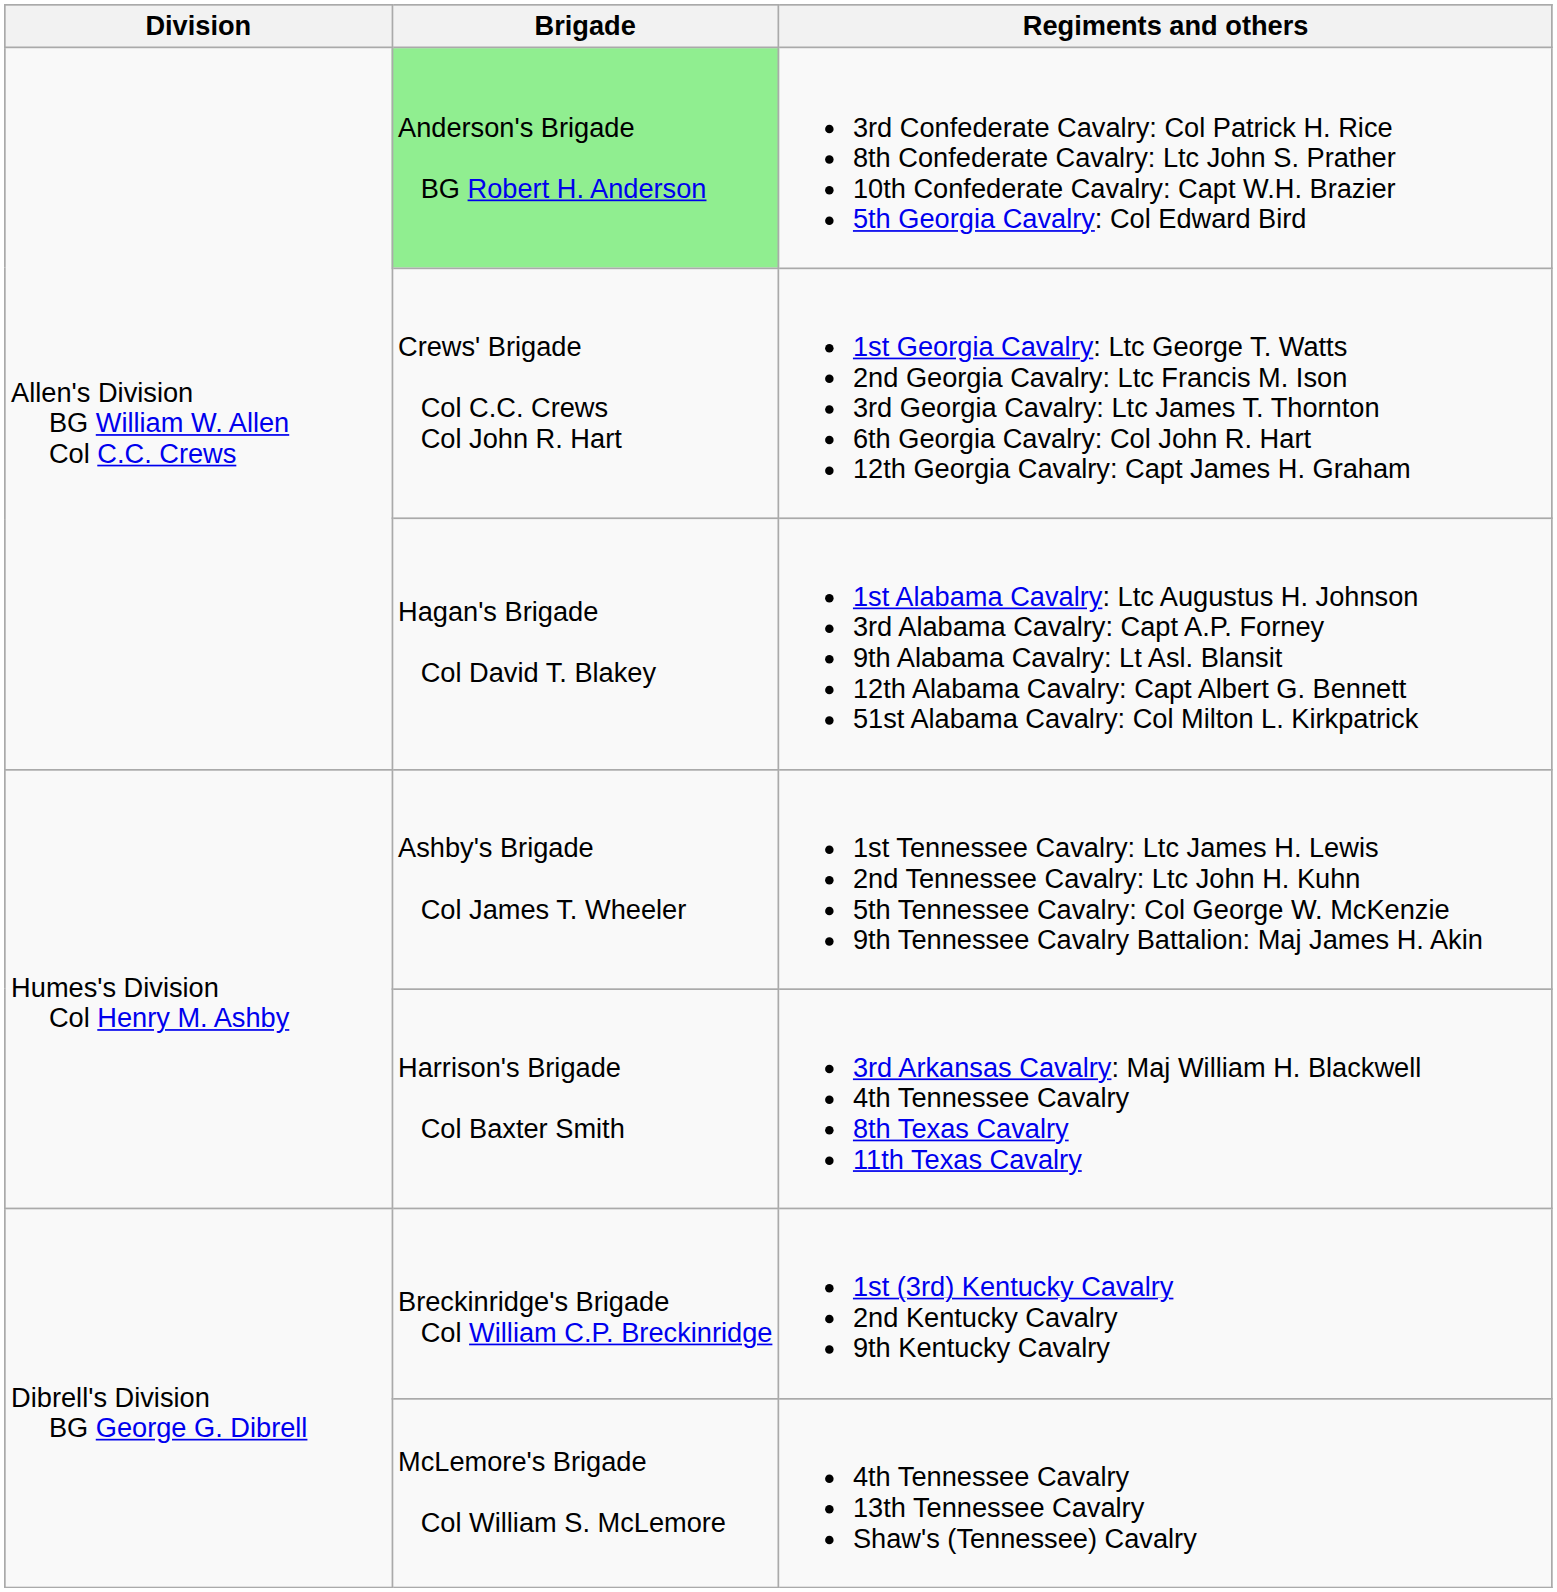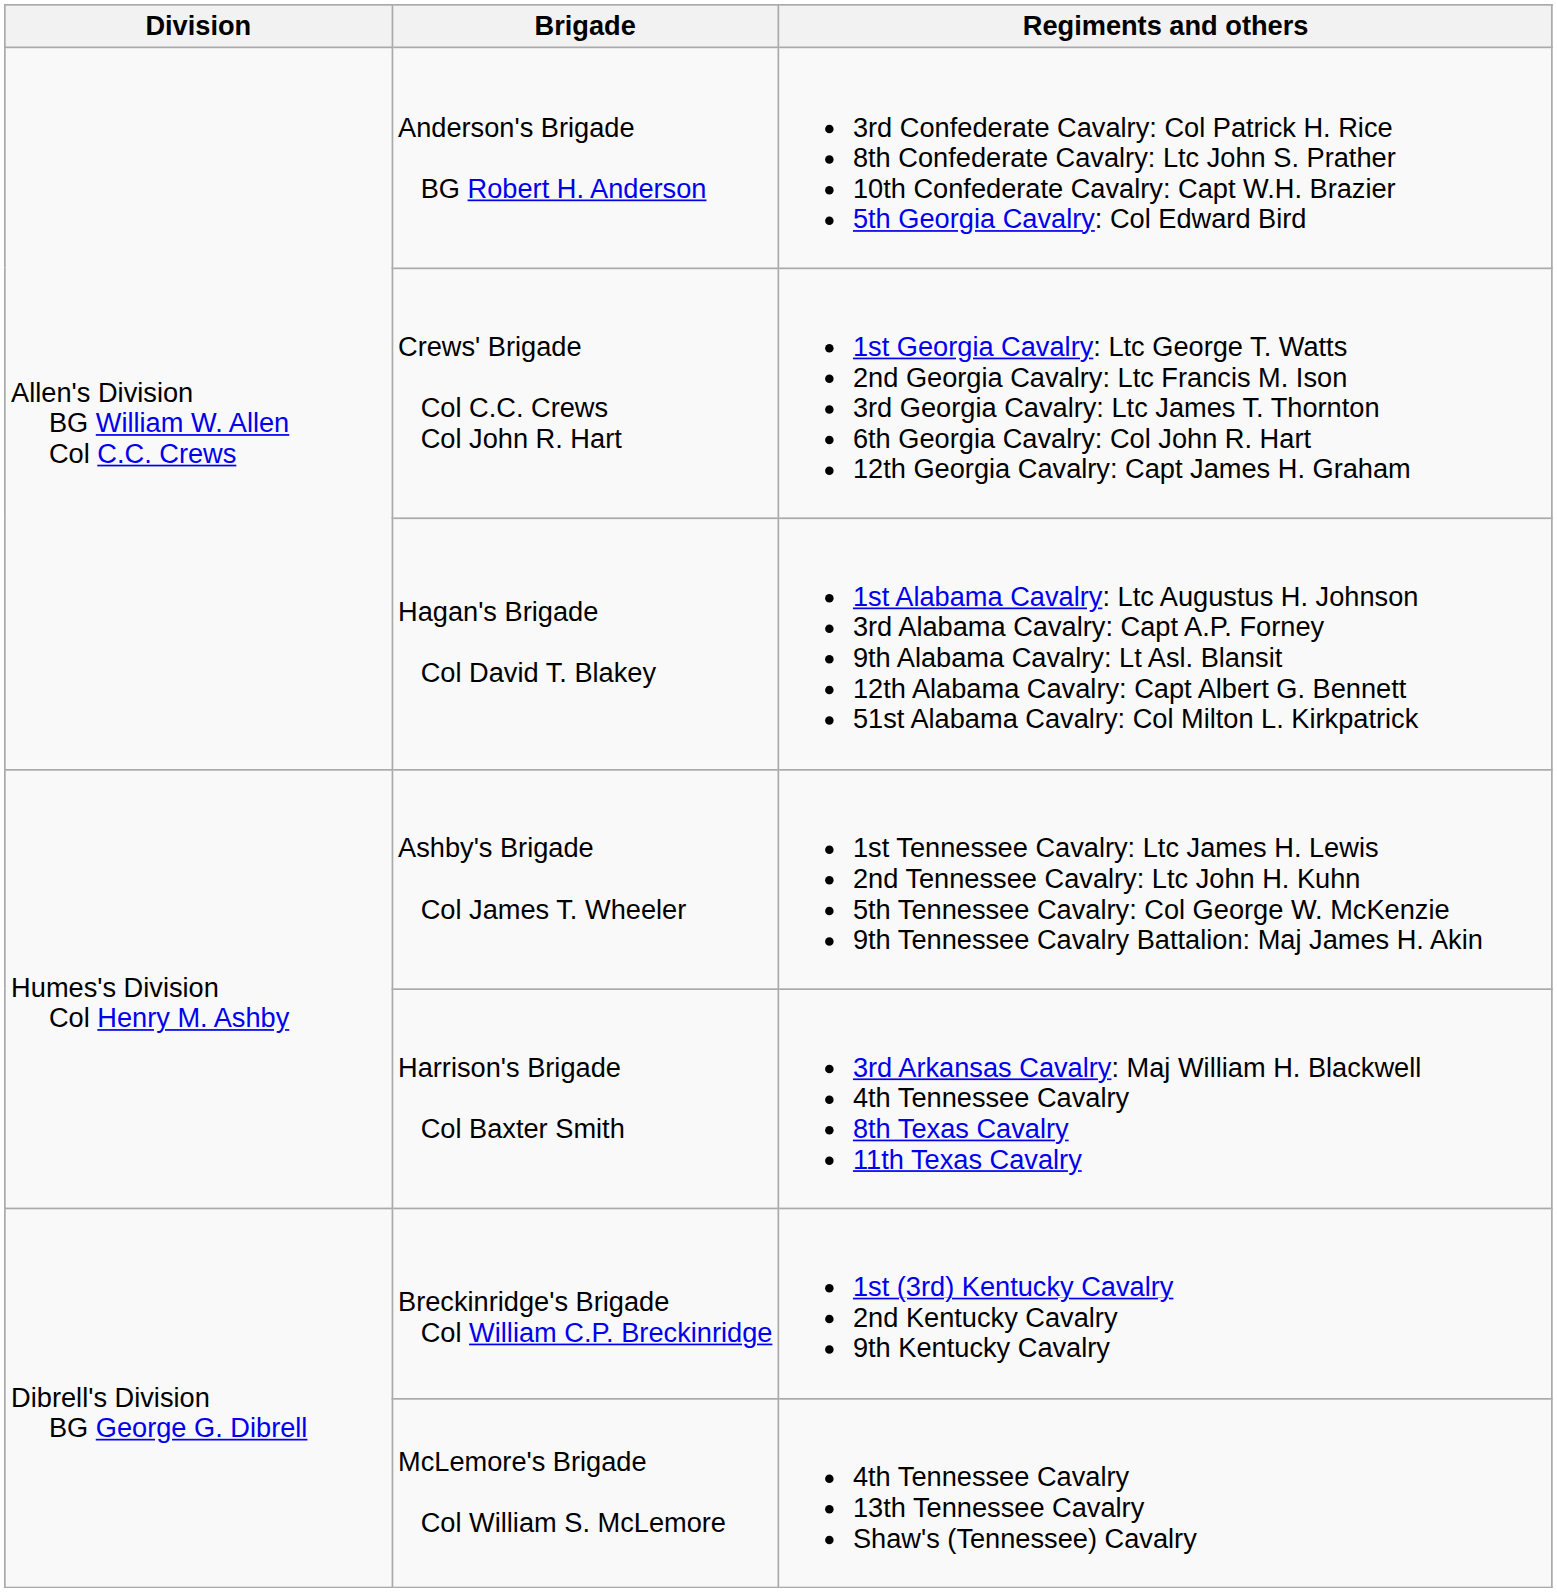(552, 157) lightgreen background -> (552, 157) no background
